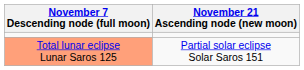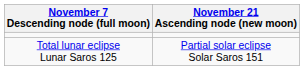(78, 51) lightsalmon background -> (78, 51) no background
